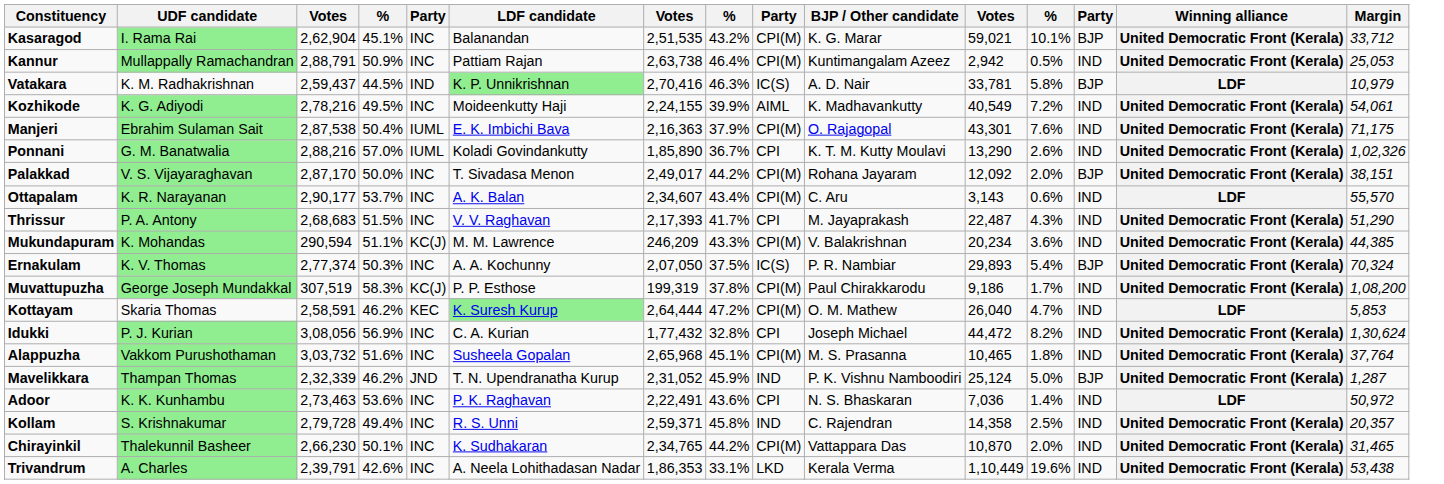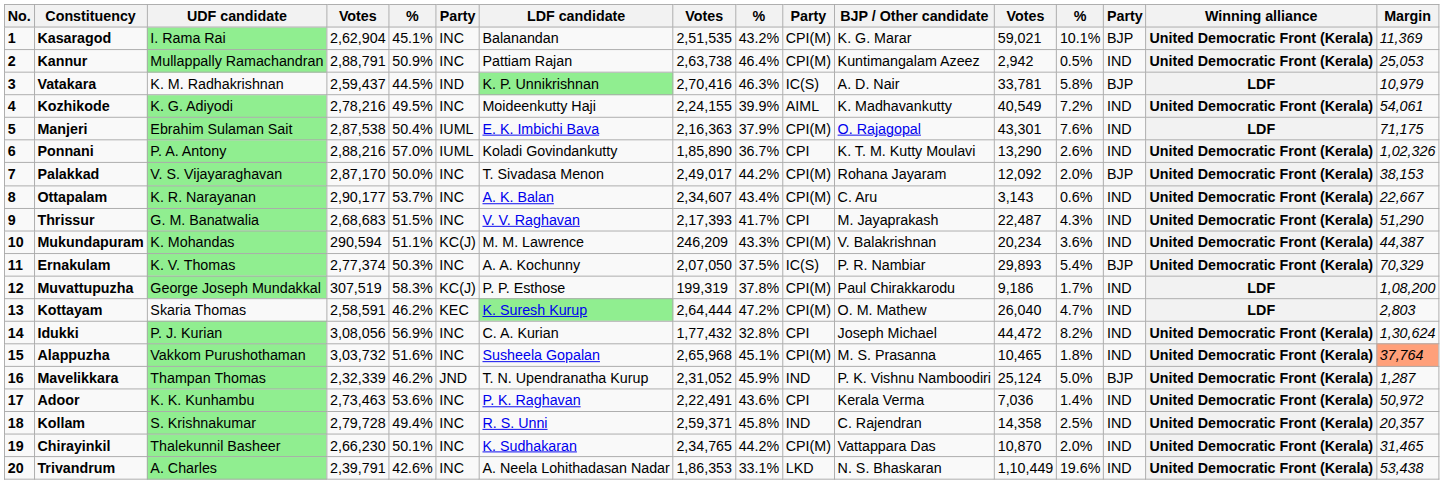+ column: (19, 16)
(1372, 39) 33,712 -> (1401, 39) 11,369
(1232, 129) United Democratic Front (Kerala) -> (1261, 129) LDF
(175, 152) G. M. Banatwalia -> (188, 152) P. A. Antony
(1372, 174) 38,151 -> (1402, 174) 38,153
(1232, 197) LDF -> (1261, 197) United Democratic Front (Kerala)
(1372, 197) 55,570 -> (1402, 197) 22,667
(159, 220) P. A. Antony -> (205, 220) G. M. Banatwalia
(1372, 242) 44,385 -> (1402, 242) 44,387
(1372, 265) 70,324 -> (1402, 265) 70,329
(1232, 287) United Democratic Front (Kerala) -> (1261, 287) LDF
(1368, 310) 5,853 -> (1398, 310) 2,803
(1372, 355) no background -> (1402, 355) lightsalmon background
(860, 400) N. S. Bhaskaran -> (881, 400) Kerala Verma
(1232, 400) LDF -> (1261, 400) United Democratic Front (Kerala)
(851, 468) Kerala Verma -> (890, 468) N. S. Bhaskaran
